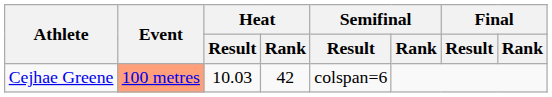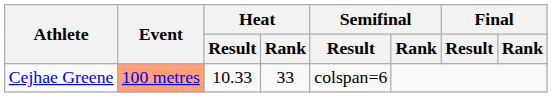(232, 77) 10.03 -> (232, 77) 10.33
(285, 77) 42 -> (285, 77) 33
